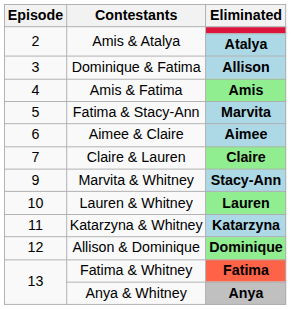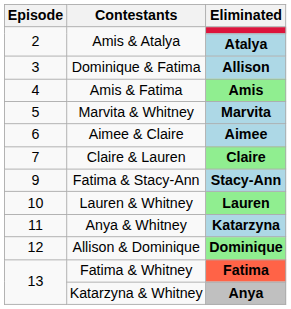(136, 112) Fatima & Stacy-Ann -> (136, 112) Marvita & Whitney
(136, 180) Marvita & Whitney -> (136, 180) Fatima & Stacy-Ann
(136, 225) Katarzyna & Whitney -> (136, 225) Anya & Whitney
(136, 293) Anya & Whitney -> (136, 293) Katarzyna & Whitney
